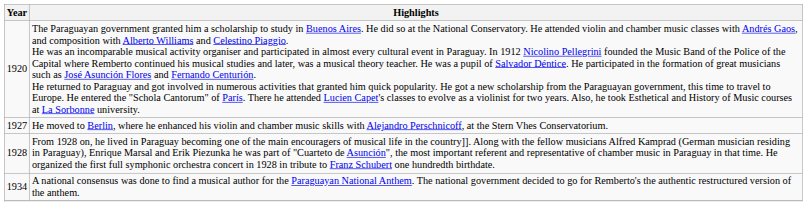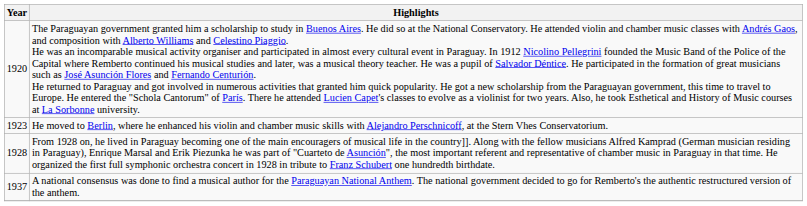(17, 125) 1927 -> (17, 125) 1923
(17, 187) 1934 -> (17, 187) 1937
